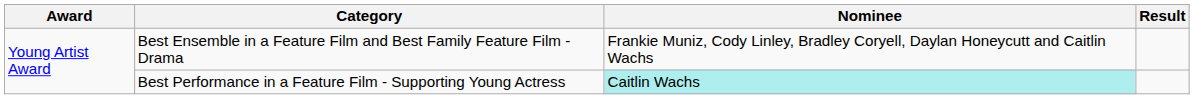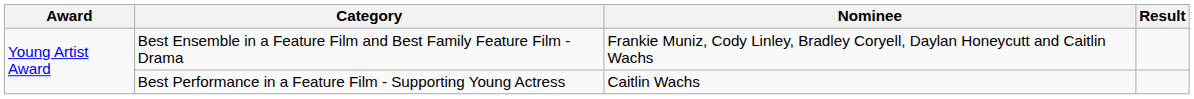(654, 81) paleturquoise background -> (654, 81) no background
